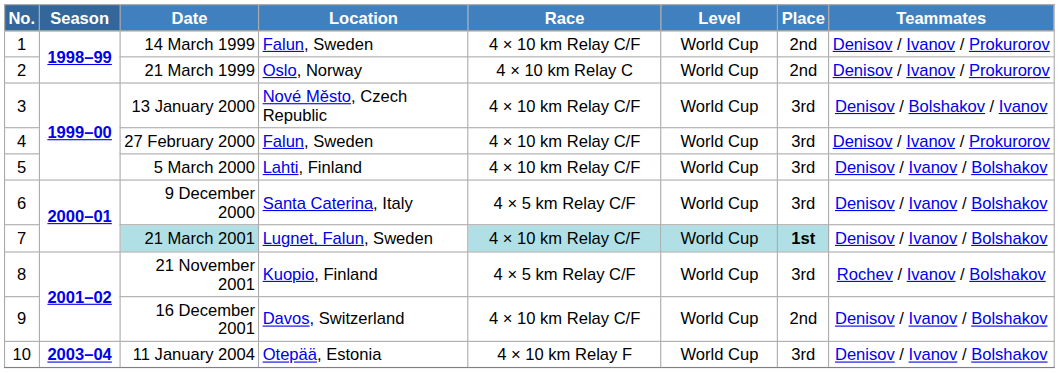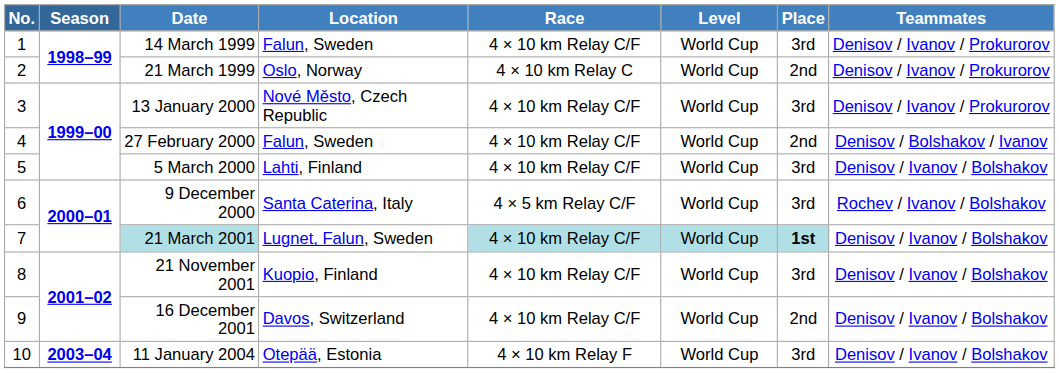(803, 44) 2nd -> (803, 44) 3rd
(941, 106) Denisov / Bolshakov / Ivanov -> (941, 106) Denisov / Ivanov / Prokurorov
(803, 141) 3rd -> (803, 141) 2nd
(941, 141) Denisov / Ivanov / Prokurorov -> (941, 141) Denisov / Bolshakov / Ivanov
(941, 203) Denisov / Ivanov / Bolshakov -> (941, 203) Rochev / Ivanov / Bolshakov
(565, 274) 4 × 5 km Relay C/F -> (565, 274) 4 × 10 km Relay C/F
(941, 274) Rochev / Ivanov / Bolshakov -> (941, 274) Denisov / Ivanov / Bolshakov
